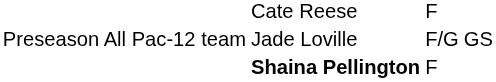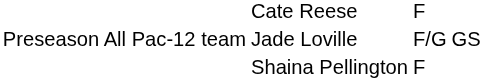(336, 67) bold -> (329, 67) normal
